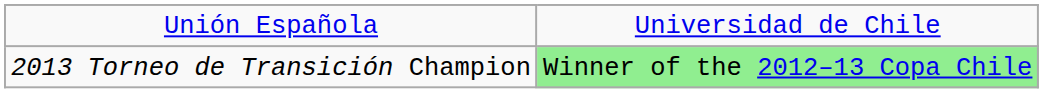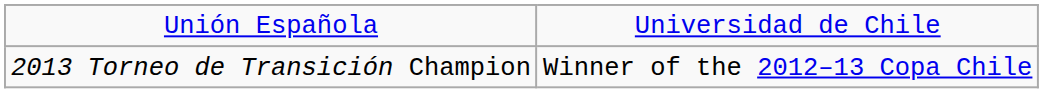(788, 67) lightgreen background -> (788, 67) no background
